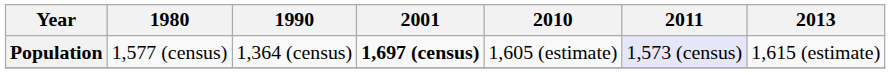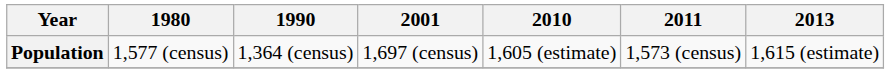(420, 51) bold -> (420, 51) normal
(684, 51) lavender background -> (683, 51) no background
